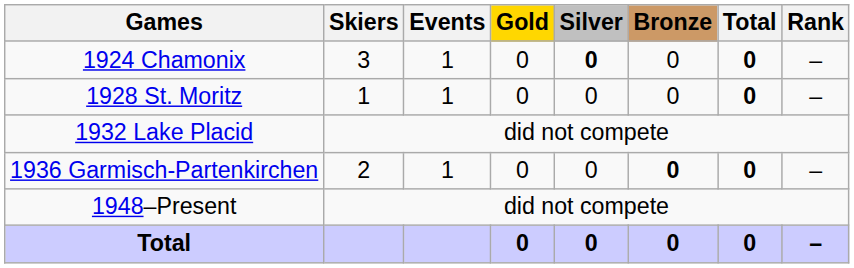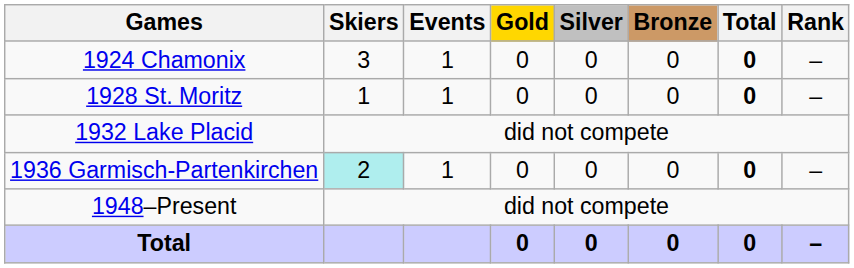(591, 59) bold -> (591, 59) normal
(364, 170) no background -> (364, 170) paleturquoise background
(673, 170) bold -> (673, 170) normal
